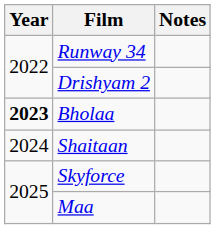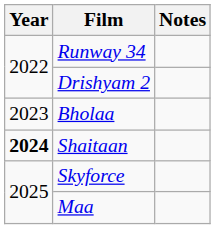(29, 113) bold -> (29, 113) normal
(29, 144) normal -> (29, 144) bold
